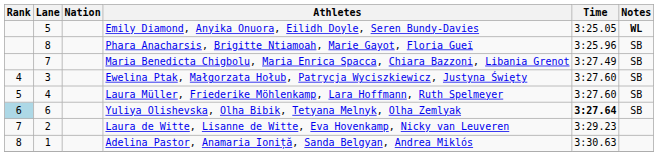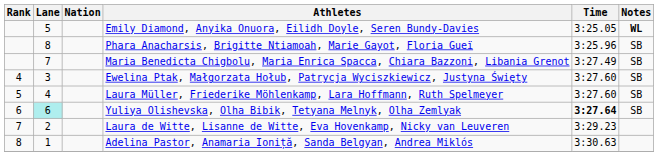(19, 110) lightblue background -> (19, 110) no background
(48, 110) no background -> (48, 110) paleturquoise background
